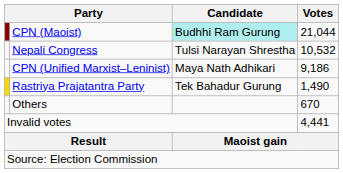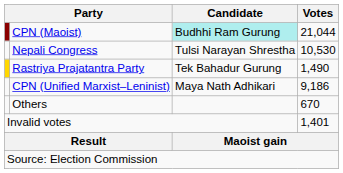(318, 50) 10,532 -> (318, 50) 10,530
rows swapped: (91, 68) <-> (78, 86)
(315, 123) 4,441 -> (315, 123) 1,401
